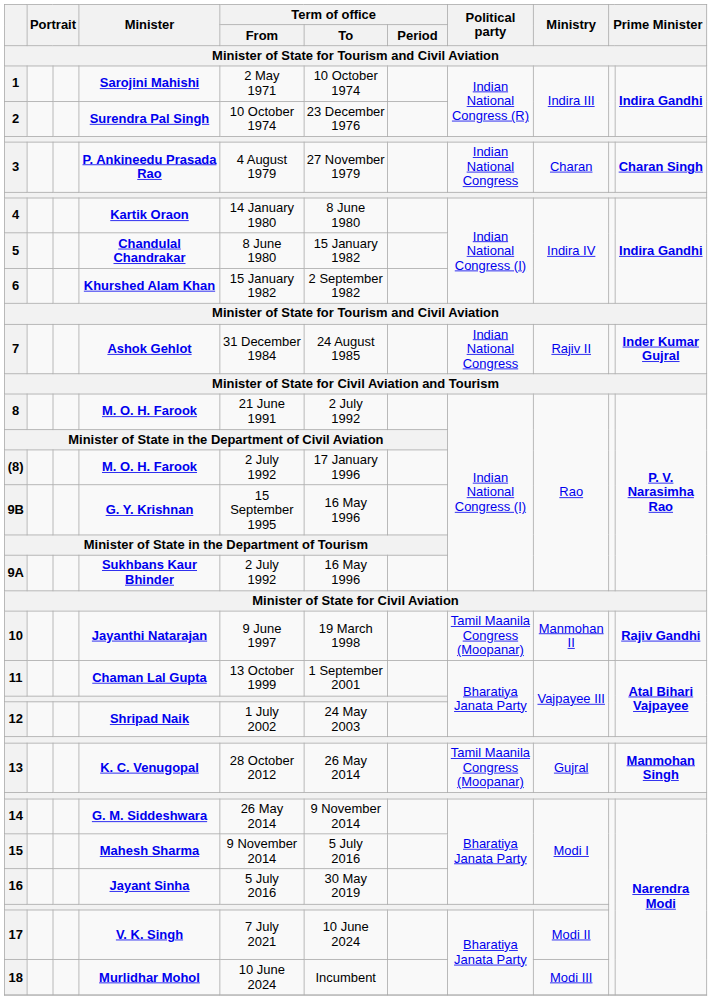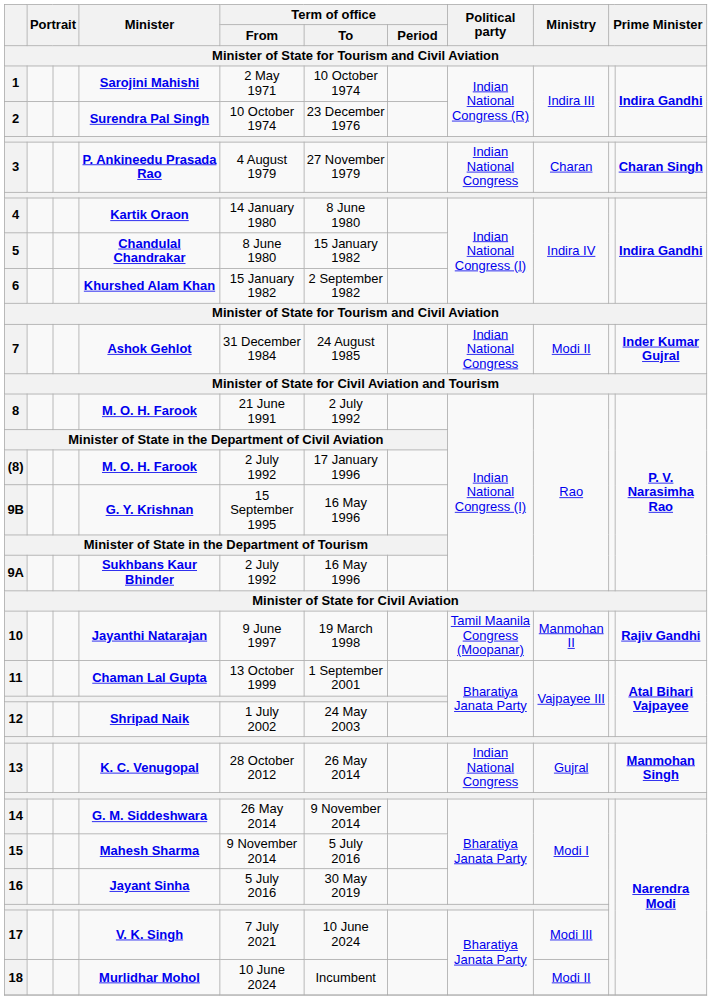(571, 348) Rajiv II -> (571, 348) Modi II
(490, 767) Tamil Maanila Congress (Moopanar) -> (490, 767) Indian National Congress
(571, 934) Modi II -> (571, 934) Modi III
(571, 977) Modi III -> (571, 977) Modi II
